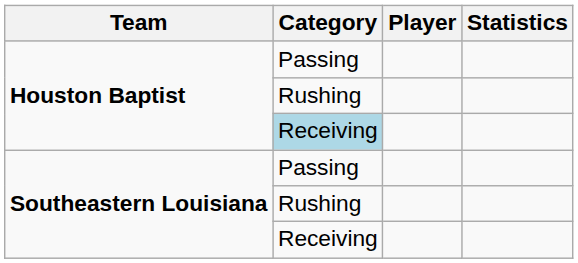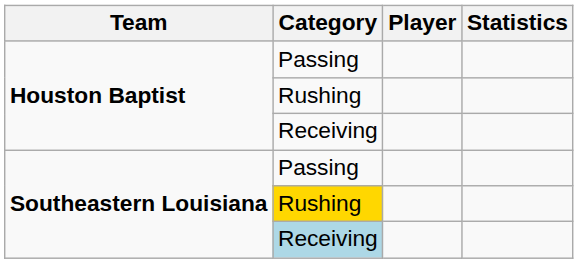(328, 131) lightblue background -> (328, 131) no background
(320, 203) no background -> (320, 203) gold background
(328, 239) no background -> (328, 239) lightblue background
